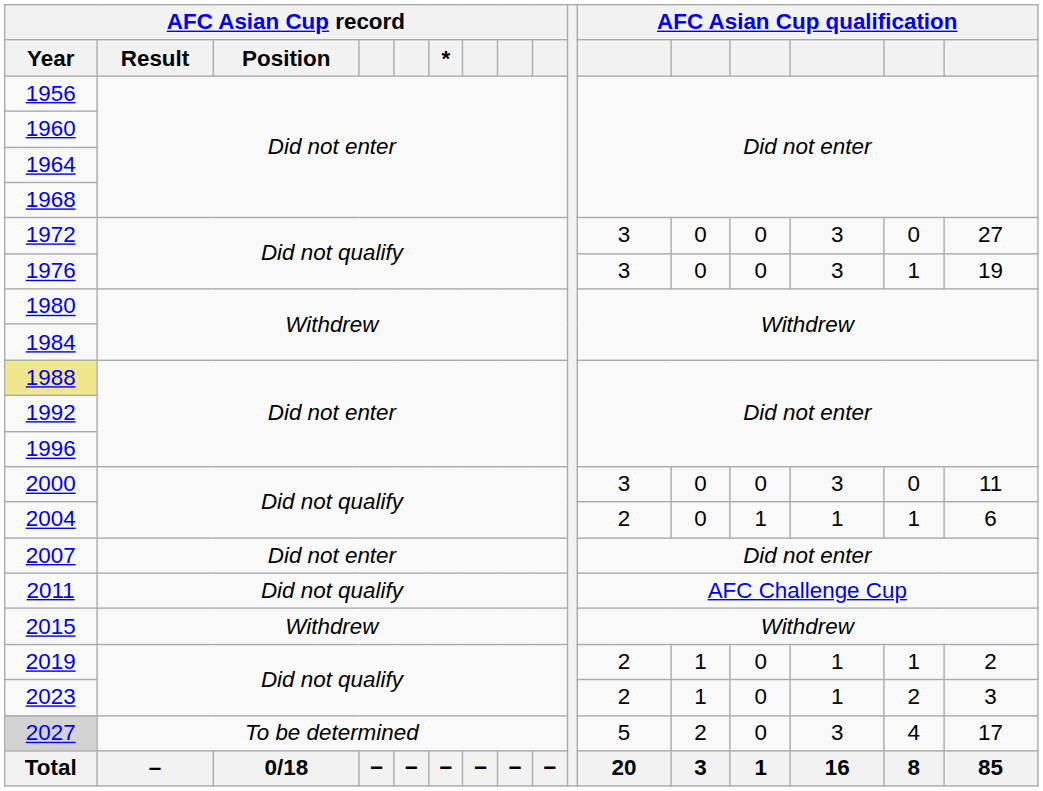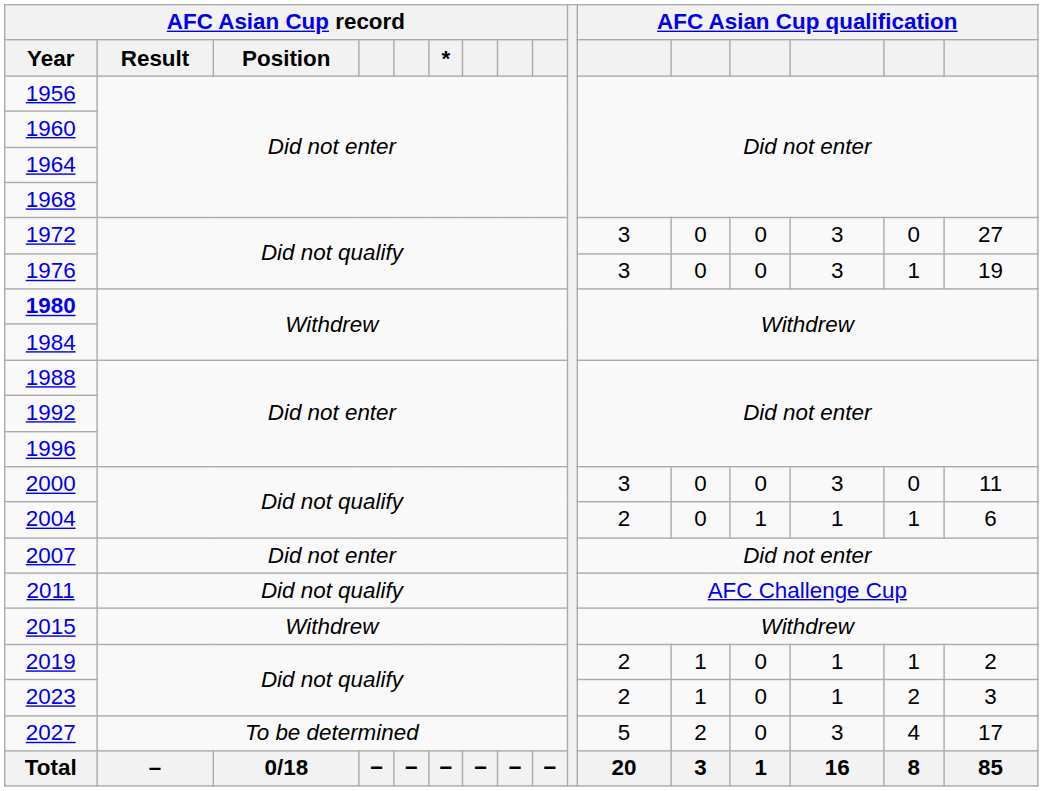(51, 306) normal -> (51, 306) bold
(51, 377) khaki background -> (51, 377) no background
(51, 732) lightgrey background -> (51, 732) no background
